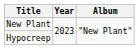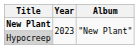(28, 24) normal -> (28, 24) bold
(28, 38) no background -> (28, 38) lightgrey background
